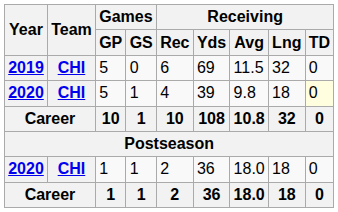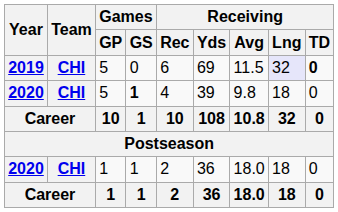(281, 67) no background -> (281, 67) lavender background
(313, 67) normal -> (313, 67) bold
(134, 93) normal -> (134, 93) bold
(313, 93) lightyellow background -> (313, 93) no background
